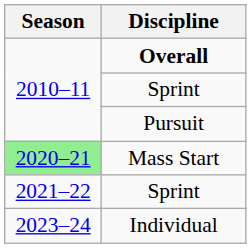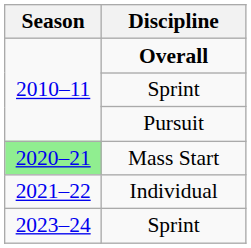(174, 191) Sprint -> (174, 191) Individual
(174, 225) Individual -> (174, 225) Sprint
